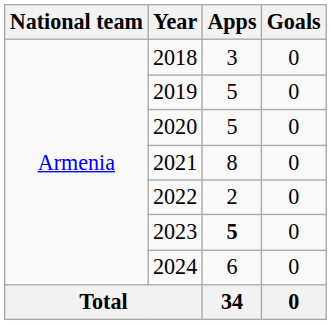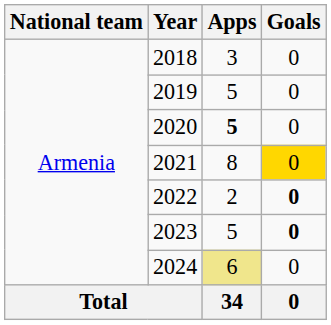(232, 127) normal -> (232, 127) bold
(294, 162) no background -> (294, 162) gold background
(294, 197) normal -> (294, 197) bold
(232, 232) bold -> (232, 232) normal
(294, 232) normal -> (294, 232) bold
(232, 267) no background -> (232, 267) khaki background
